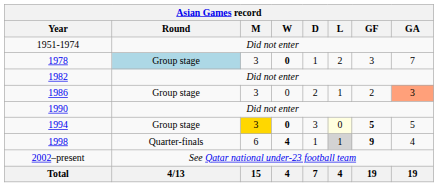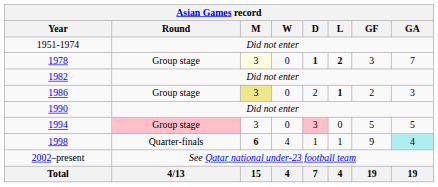(176, 61) lightblue background -> (176, 61) no background
(256, 61) no background -> (256, 61) lightyellow background
(287, 61) bold -> (287, 61) normal
(315, 61) normal -> (315, 61) bold
(340, 61) normal -> (340, 61) bold
(256, 93) no background -> (256, 93) khaki background
(340, 93) normal -> (340, 93) bold
(412, 93) lightsalmon background -> (412, 93) no background
(176, 126) no background -> (176, 126) pink background
(256, 126) gold background -> (256, 126) no background
(287, 126) bold -> (287, 126) normal
(315, 126) no background -> (315, 126) pink background
(340, 126) lightyellow background -> (340, 126) no background
(372, 126) bold -> (372, 126) normal
(256, 142) normal -> (256, 142) bold
(287, 142) bold -> (287, 142) normal
(340, 142) lightgrey background -> (340, 142) no background
(372, 142) bold -> (372, 142) normal
(412, 142) no background -> (412, 142) paleturquoise background
